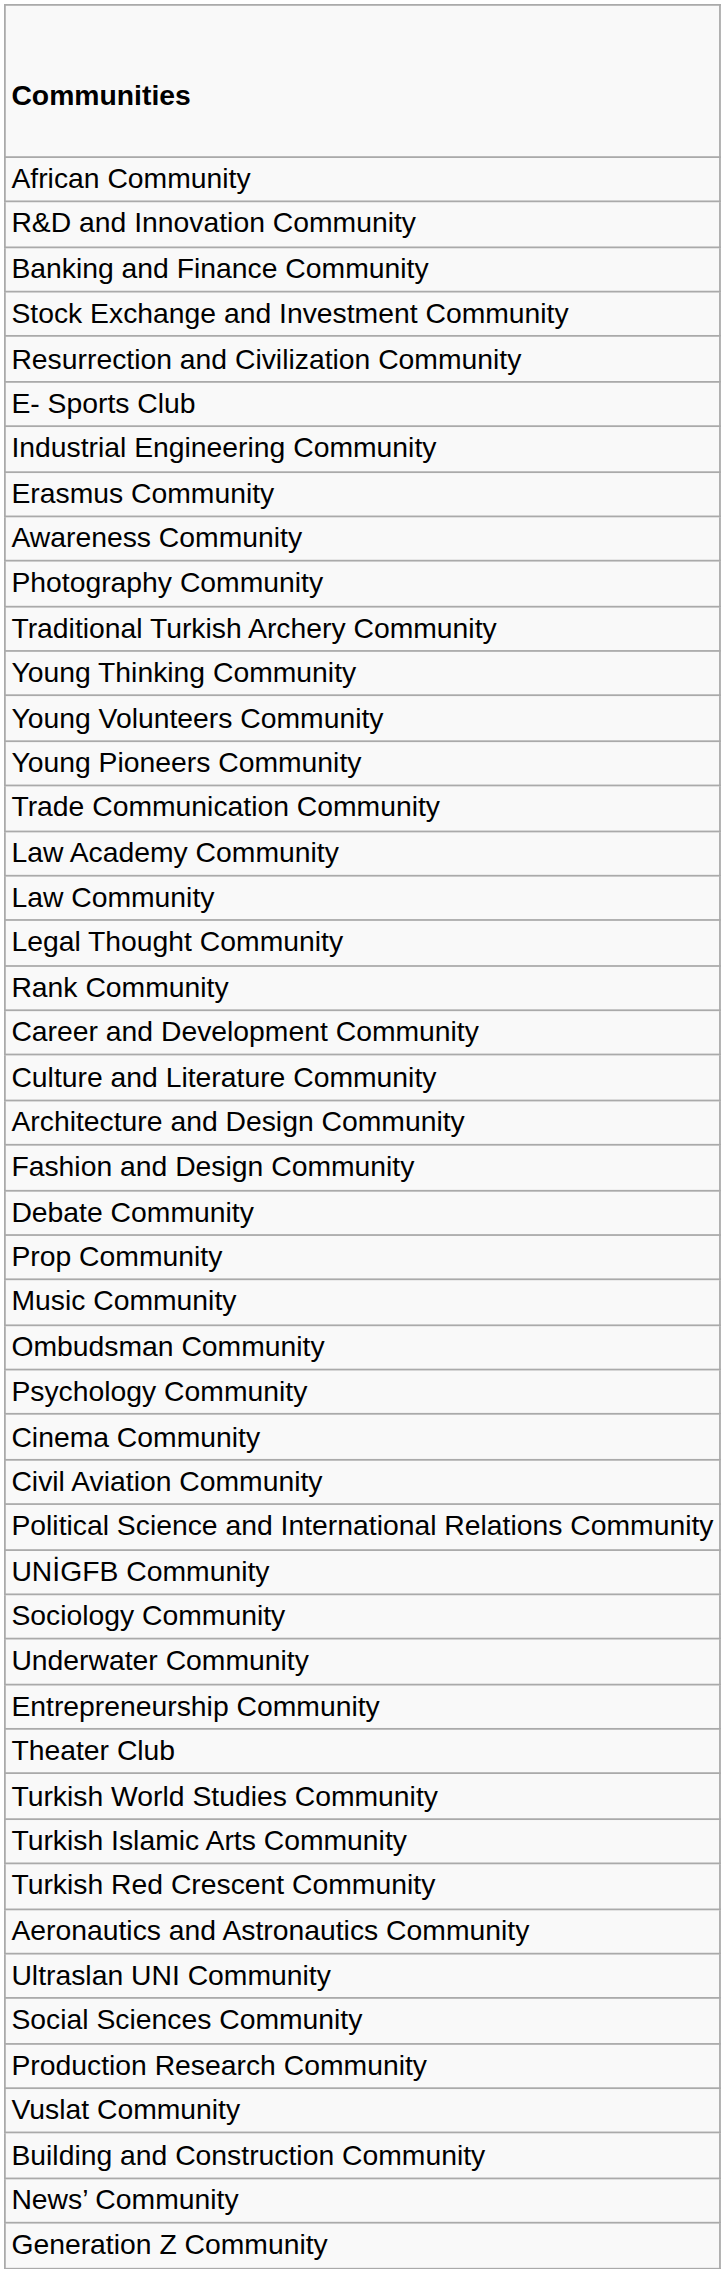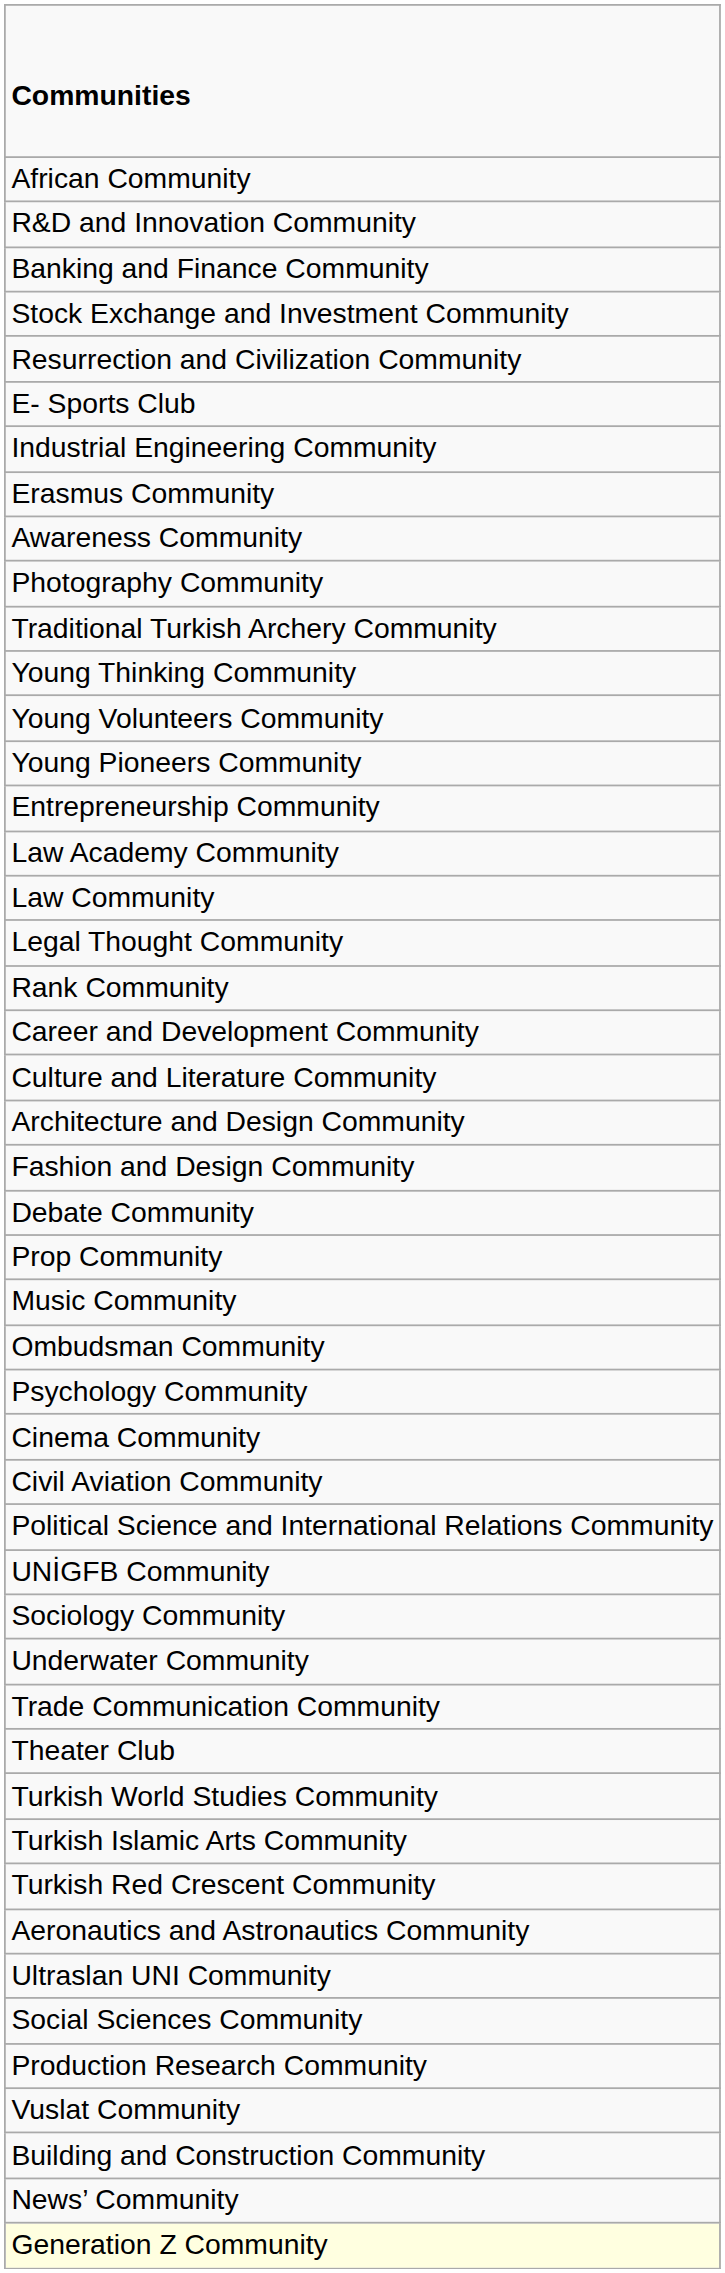(226, 807) Trade Communication Community -> (196, 807) Entrepreneurship Community
(196, 1706) Entrepreneurship Community -> (226, 1706) Trade Communication Community
(170, 2245) no background -> (170, 2245) lightyellow background
